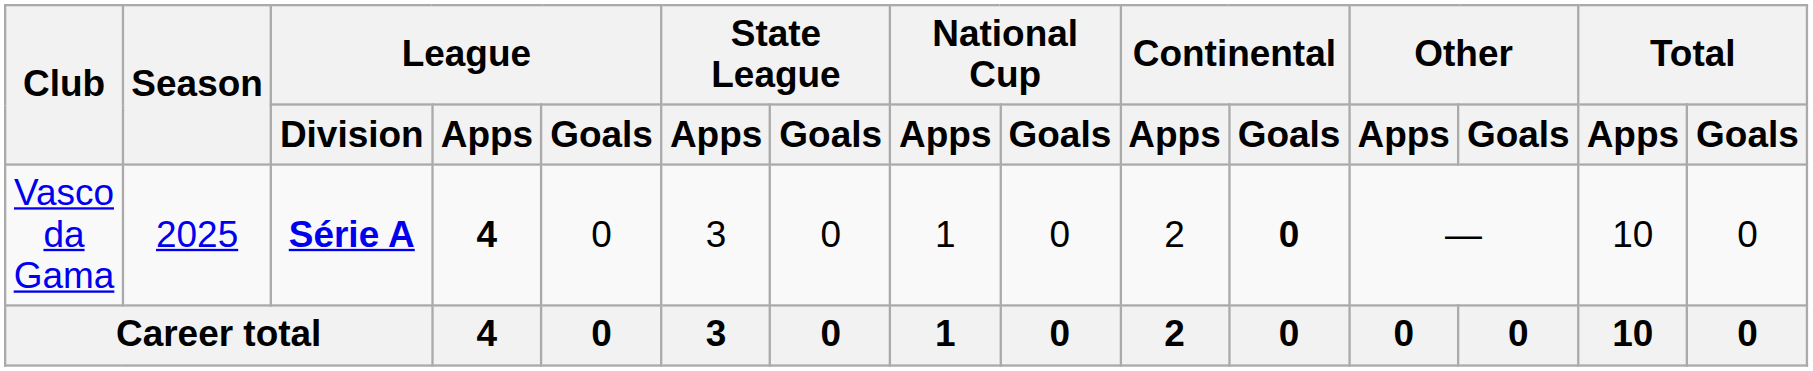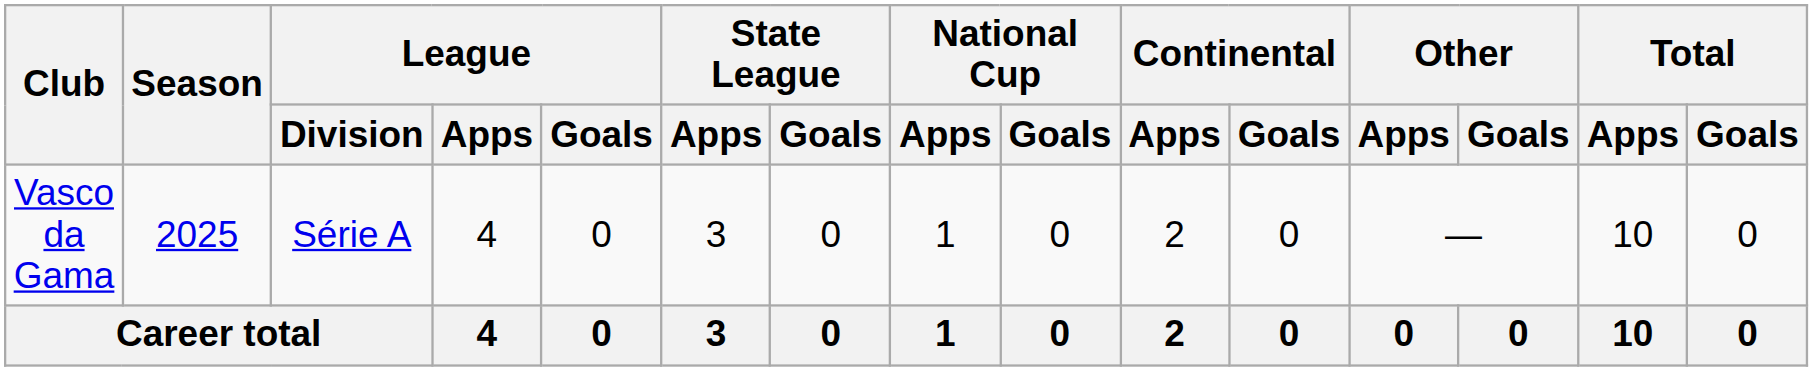(352, 234) bold -> (352, 234) normal
(487, 234) bold -> (487, 234) normal
(1289, 234) bold -> (1289, 234) normal
